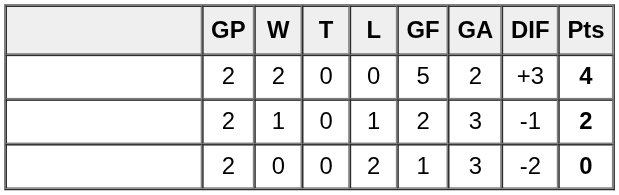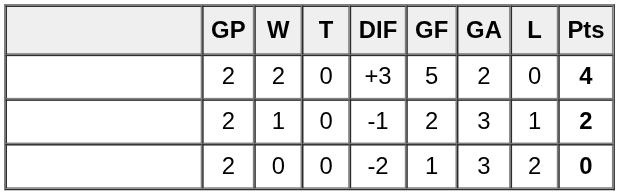columns swapped: (374, 29) <-> (530, 29)
